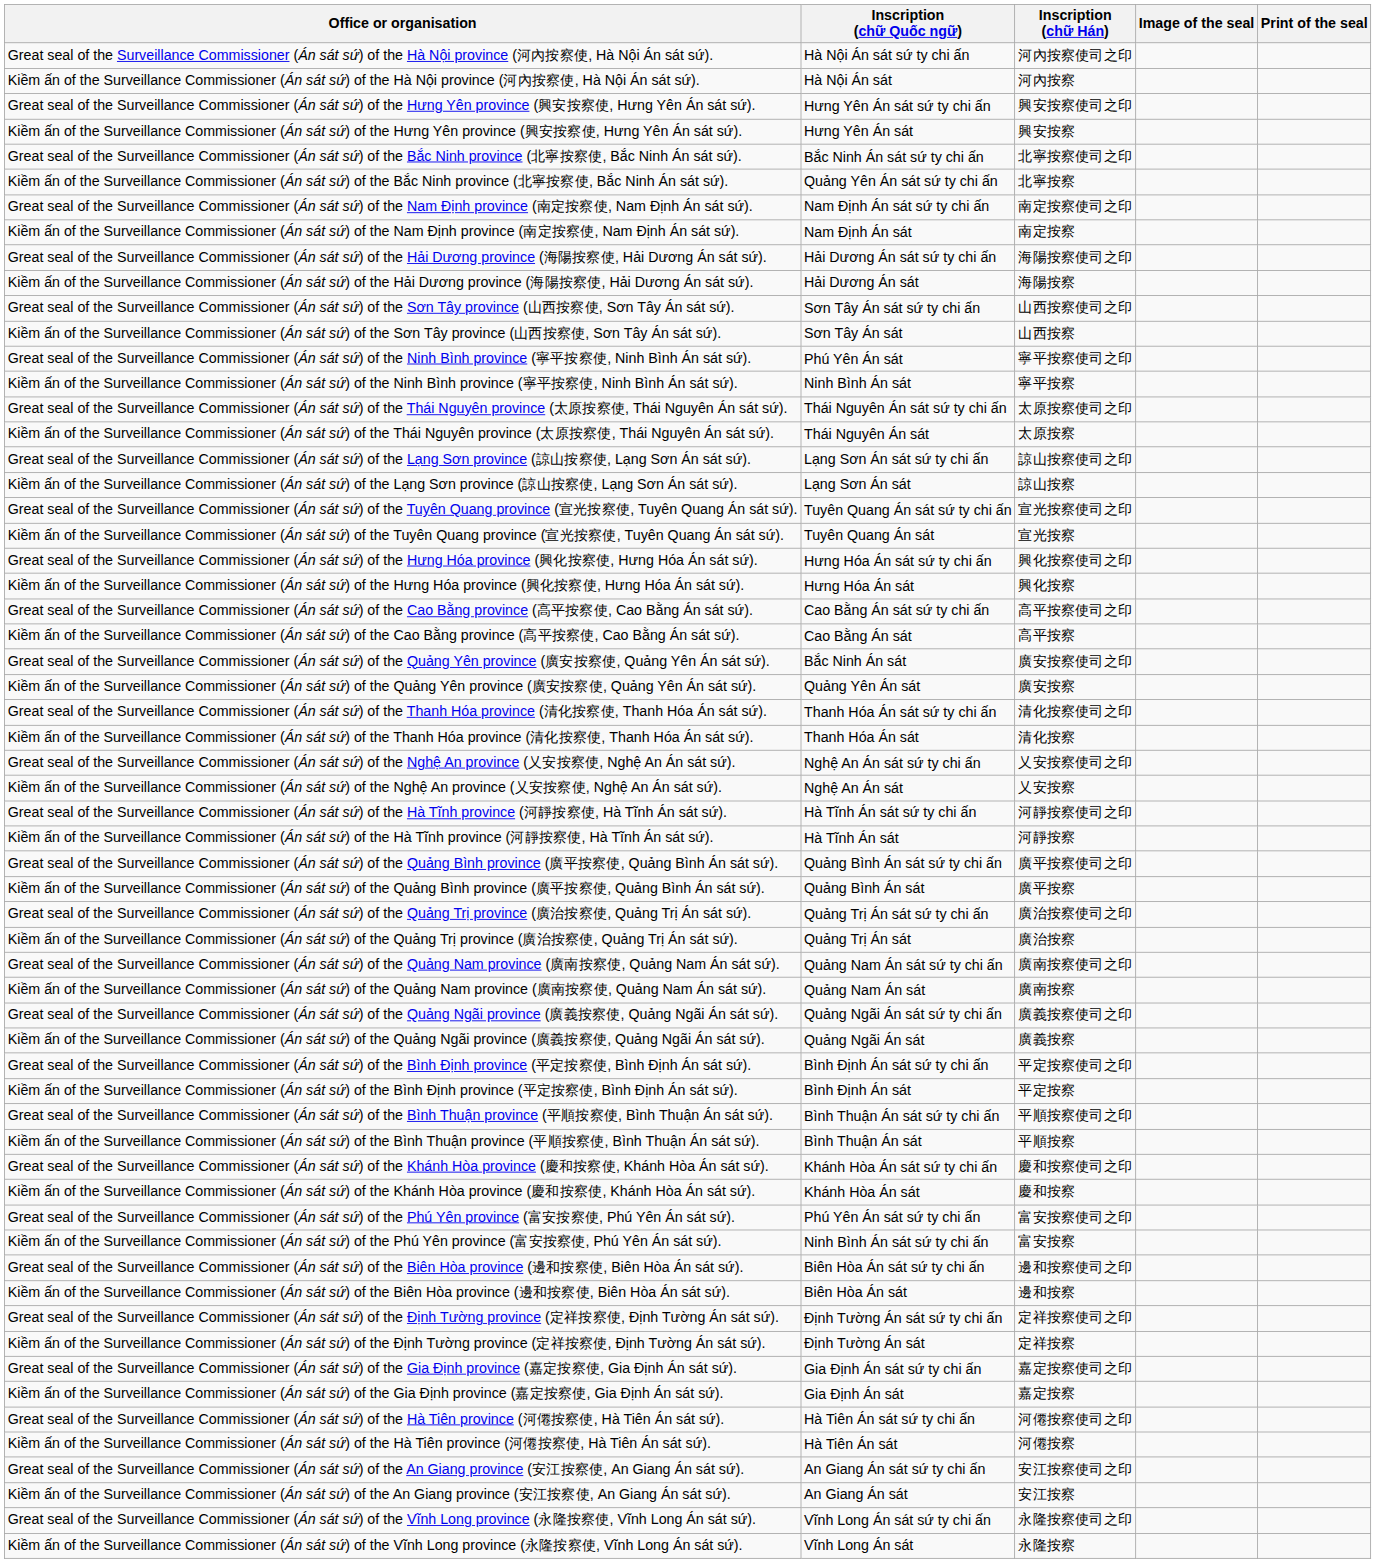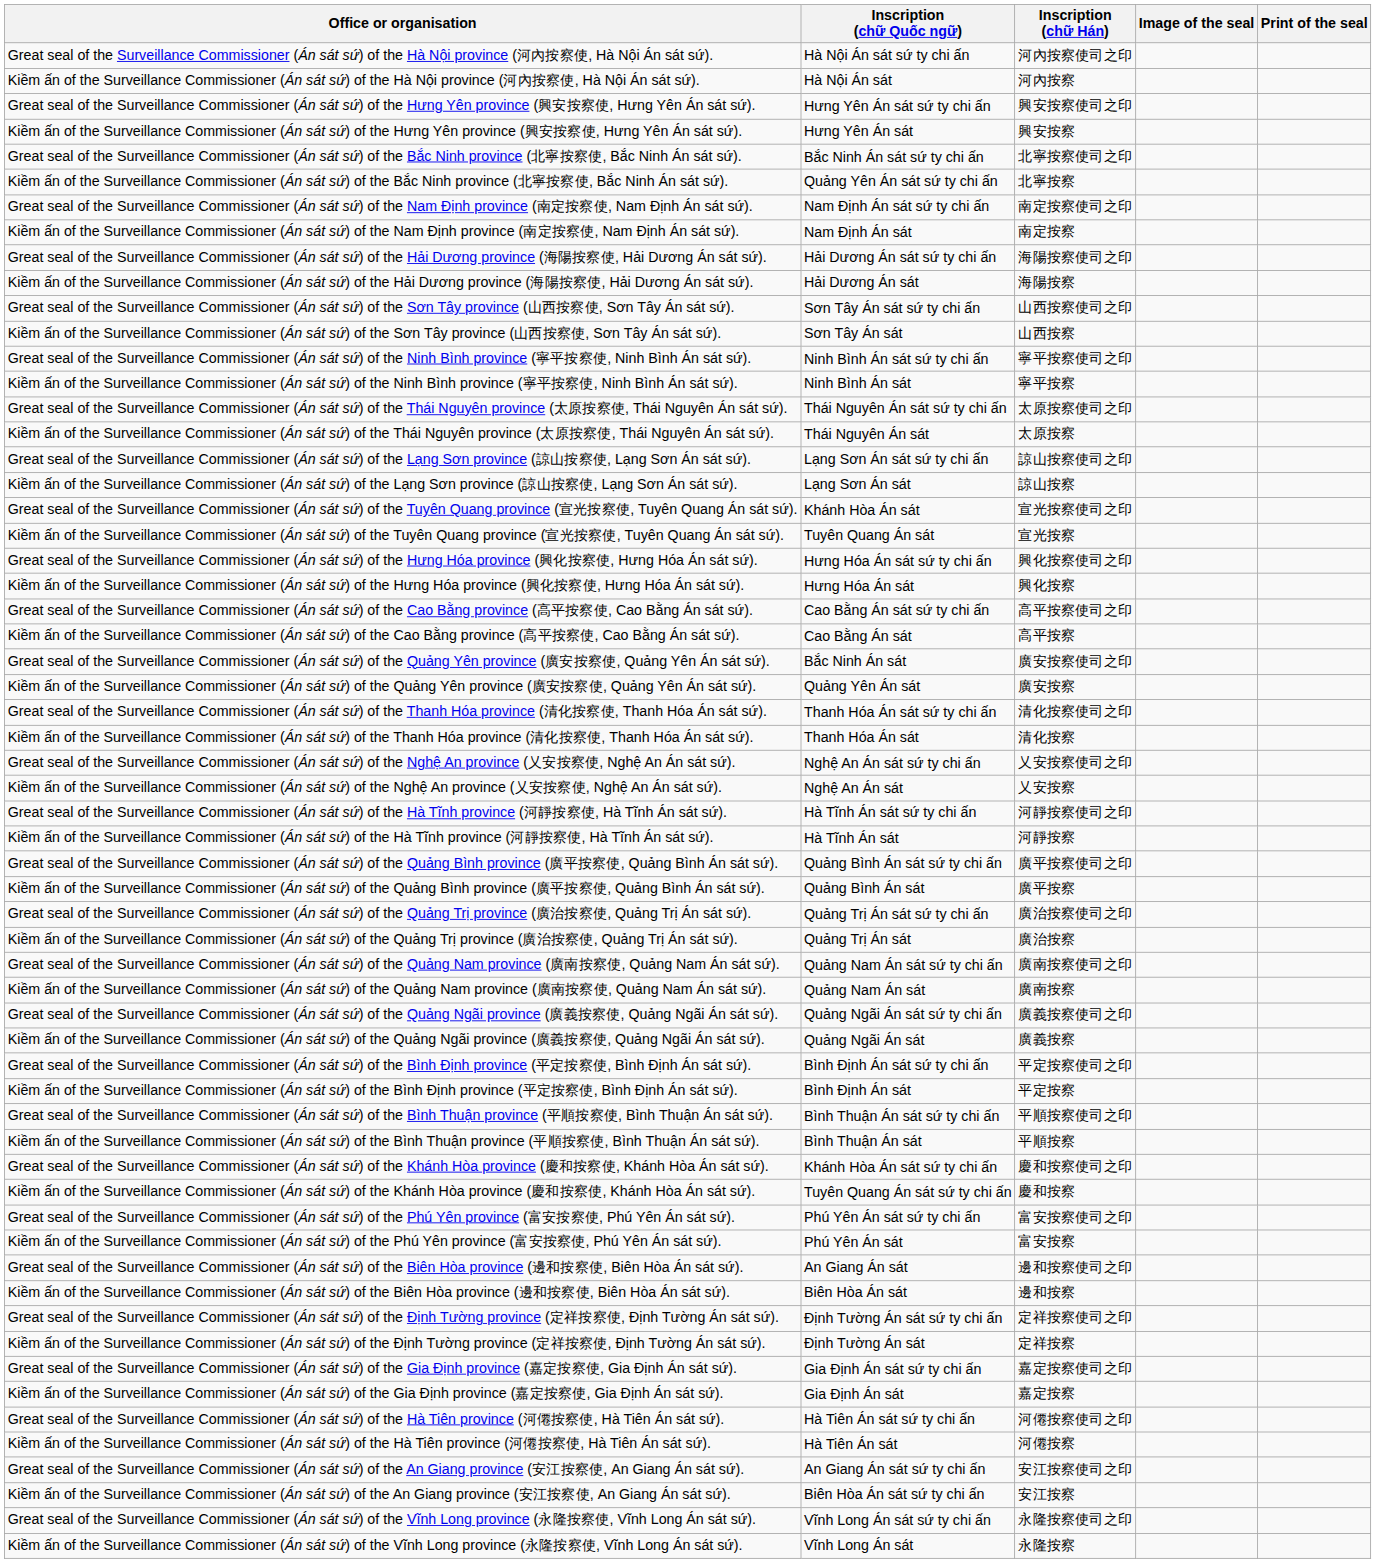(853, 358) Phú Yên Án sát -> (896, 358) Ninh Bình Án sát sứ ty chi ấn
(908, 510) Tuyên Quang Án sát sứ ty chi ấn -> (862, 510) Khánh Hòa Án sát
(862, 1192) Khánh Hòa Án sát -> (908, 1192) Tuyên Quang Án sát sứ ty chi ấn
(896, 1242) Ninh Bình Án sát sứ ty chi ấn -> (853, 1242) Phú Yên Án sát
(894, 1267) Biên Hòa Án sát sứ ty chi ấn -> (856, 1267) An Giang Án sát
(856, 1495) An Giang Án sát -> (894, 1495) Biên Hòa Án sát sứ ty chi ấn
